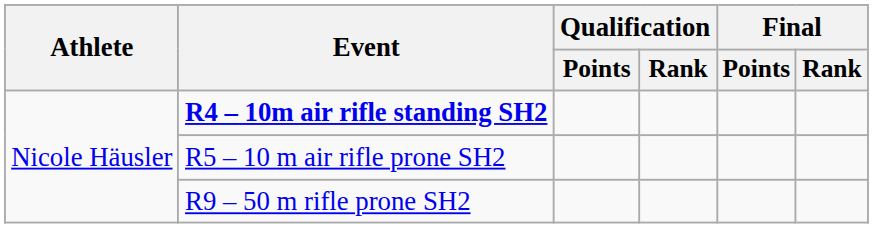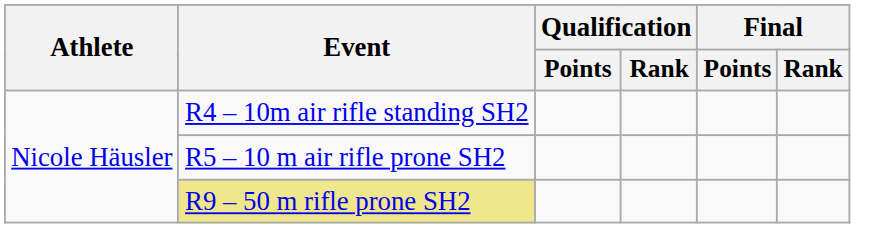(366, 112) bold -> (357, 112) normal
(328, 201) no background -> (328, 201) khaki background
